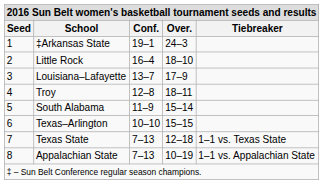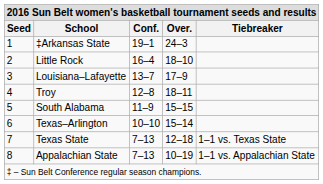(179, 108) 15–14 -> (179, 108) 15–15
(179, 124) 15–15 -> (179, 124) 15–14
